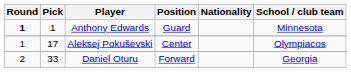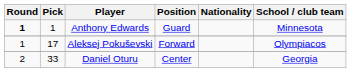(177, 43) Center -> (177, 43) Forward
(177, 59) Forward -> (177, 59) Center
